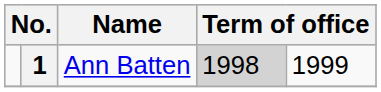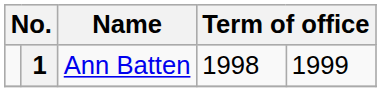(231, 65) lightgrey background -> (231, 65) no background
